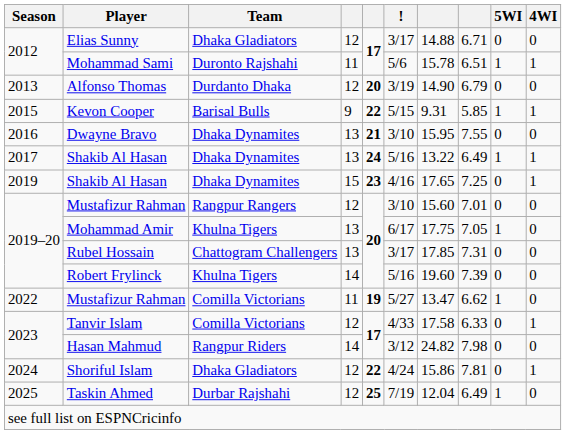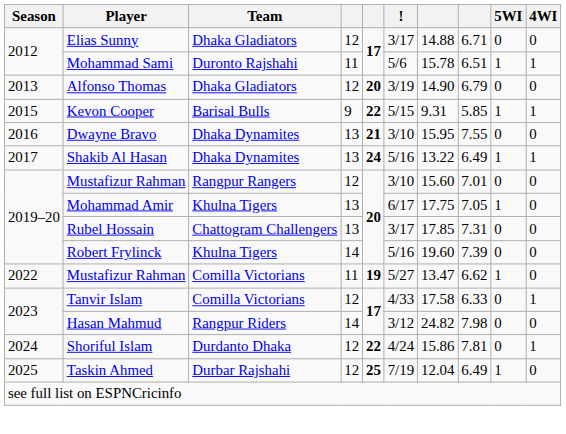(242, 87) Durdanto Dhaka -> (245, 87) Dhaka Gladiators
- row: (23, 181)
(245, 370) Dhaka Gladiators -> (242, 346) Durdanto Dhaka
